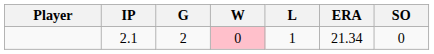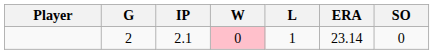columns swapped: (183, 15) <-> (129, 15)
(347, 37) 21.34 -> (347, 37) 23.14
